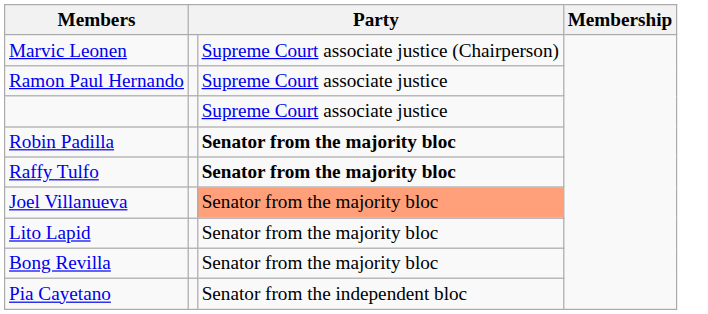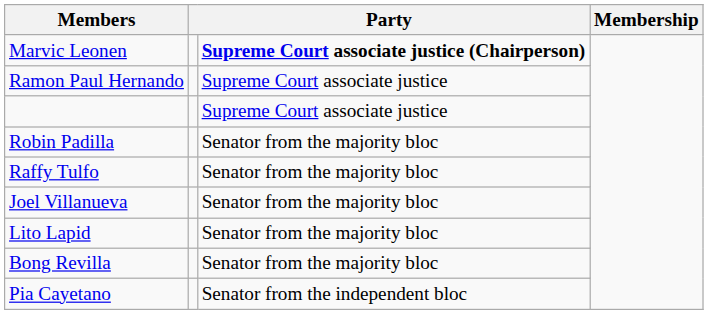(380, 50) normal -> (393, 50) bold
(329, 141) bold -> (320, 141) normal
(329, 171) bold -> (320, 171) normal
(320, 202) lightsalmon background -> (320, 202) no background
